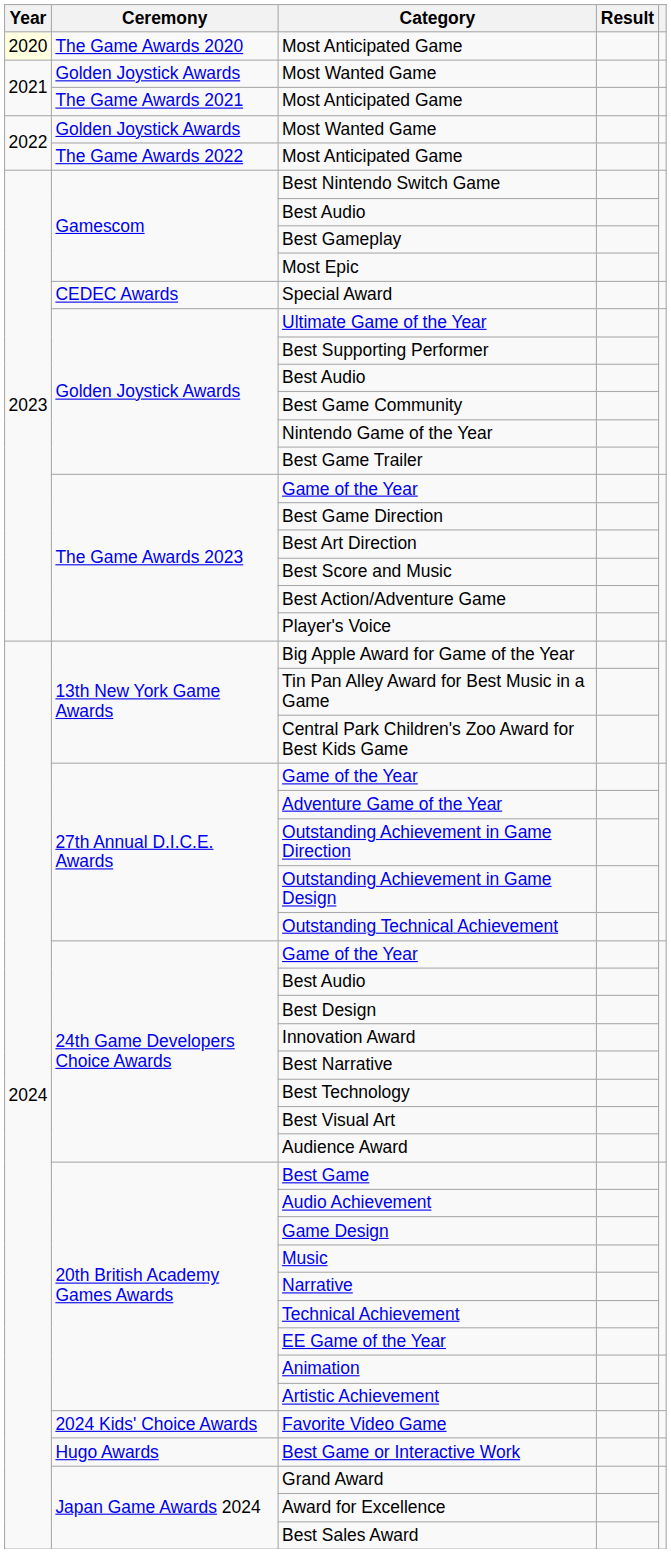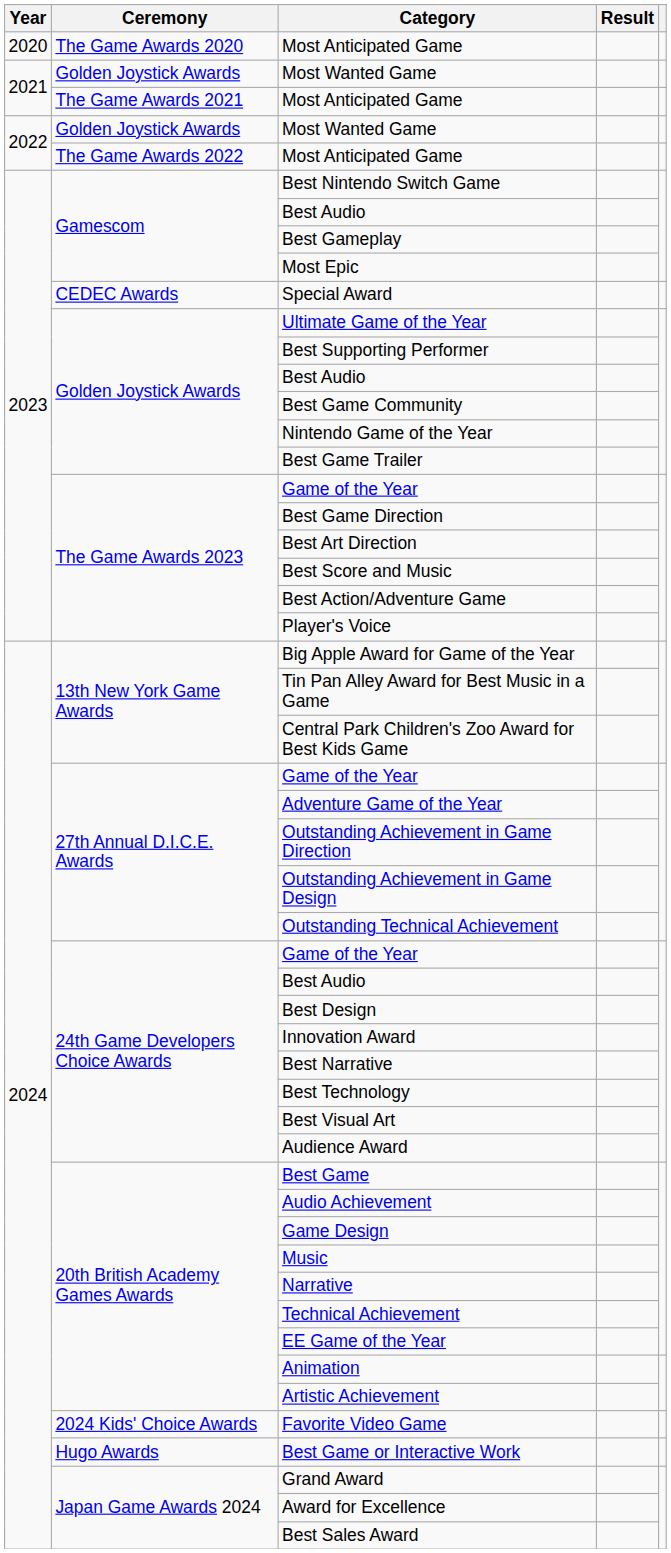(28, 45) lightyellow background -> (28, 45) no background
